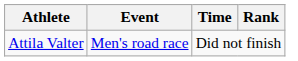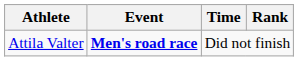(140, 43) normal -> (144, 43) bold
